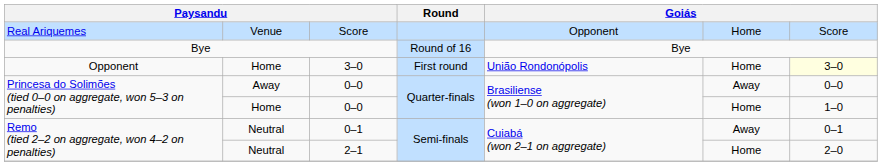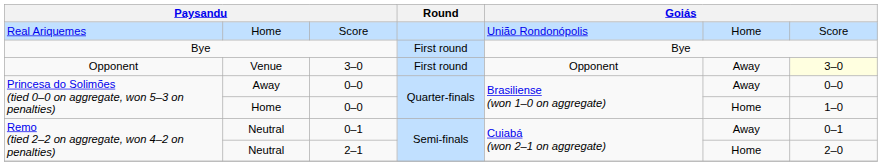(266, 31) Venue -> (266, 31) Home
(594, 31) Opponent -> (537, 31) União Rondonópolis
(441, 48) Round of 16 -> (441, 48) First round
(266, 66) Home -> (266, 66) Venue
(537, 66) União Rondonópolis -> (594, 66) Opponent
(746, 66) Home -> (746, 66) Away
